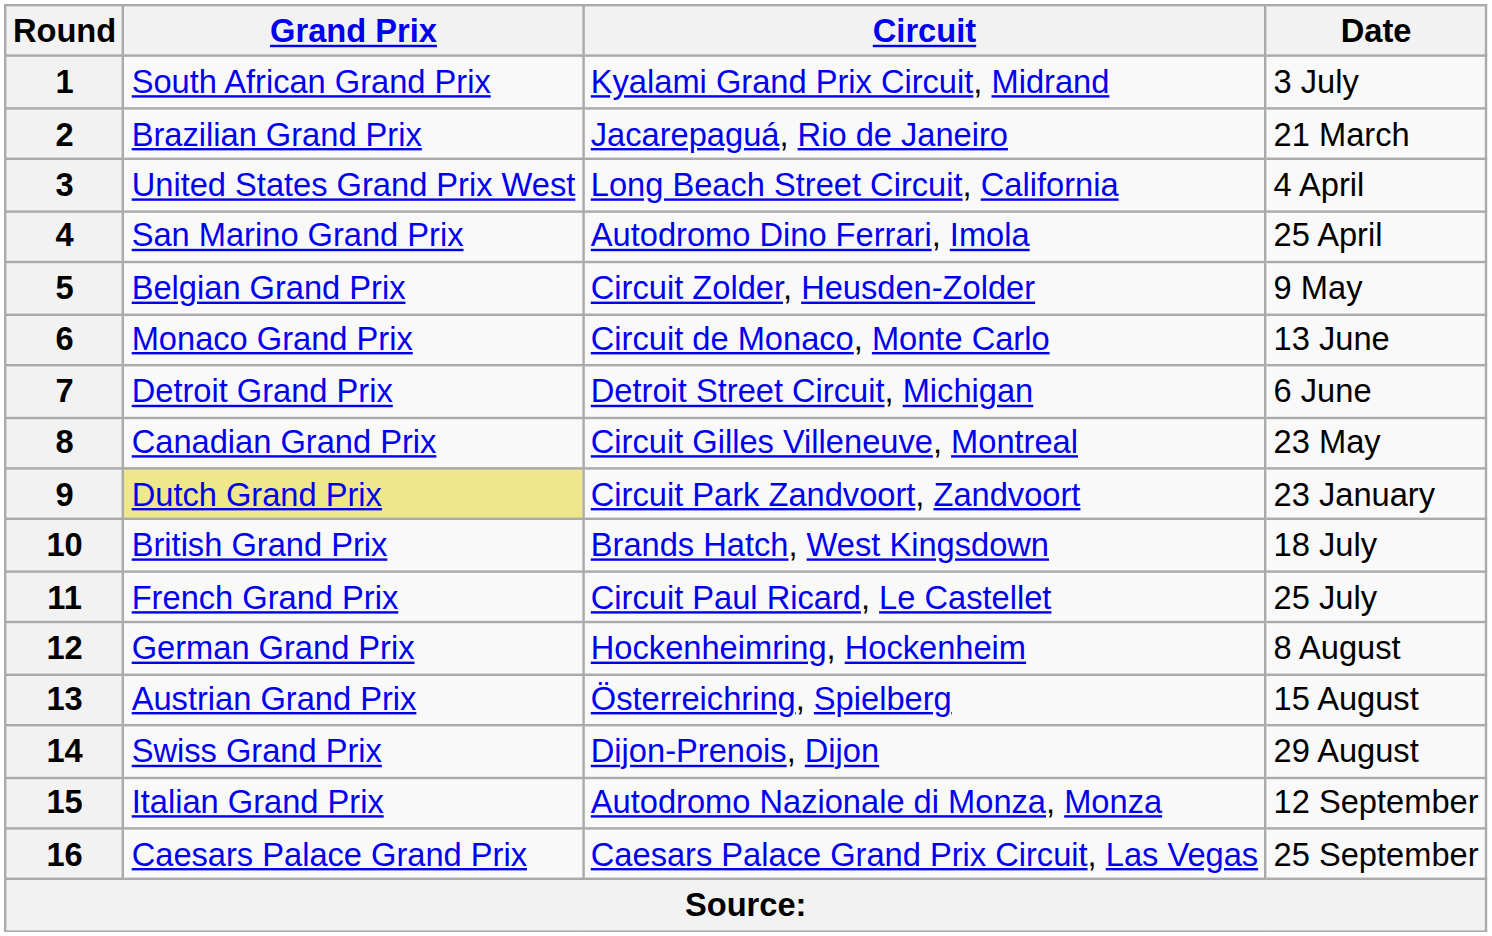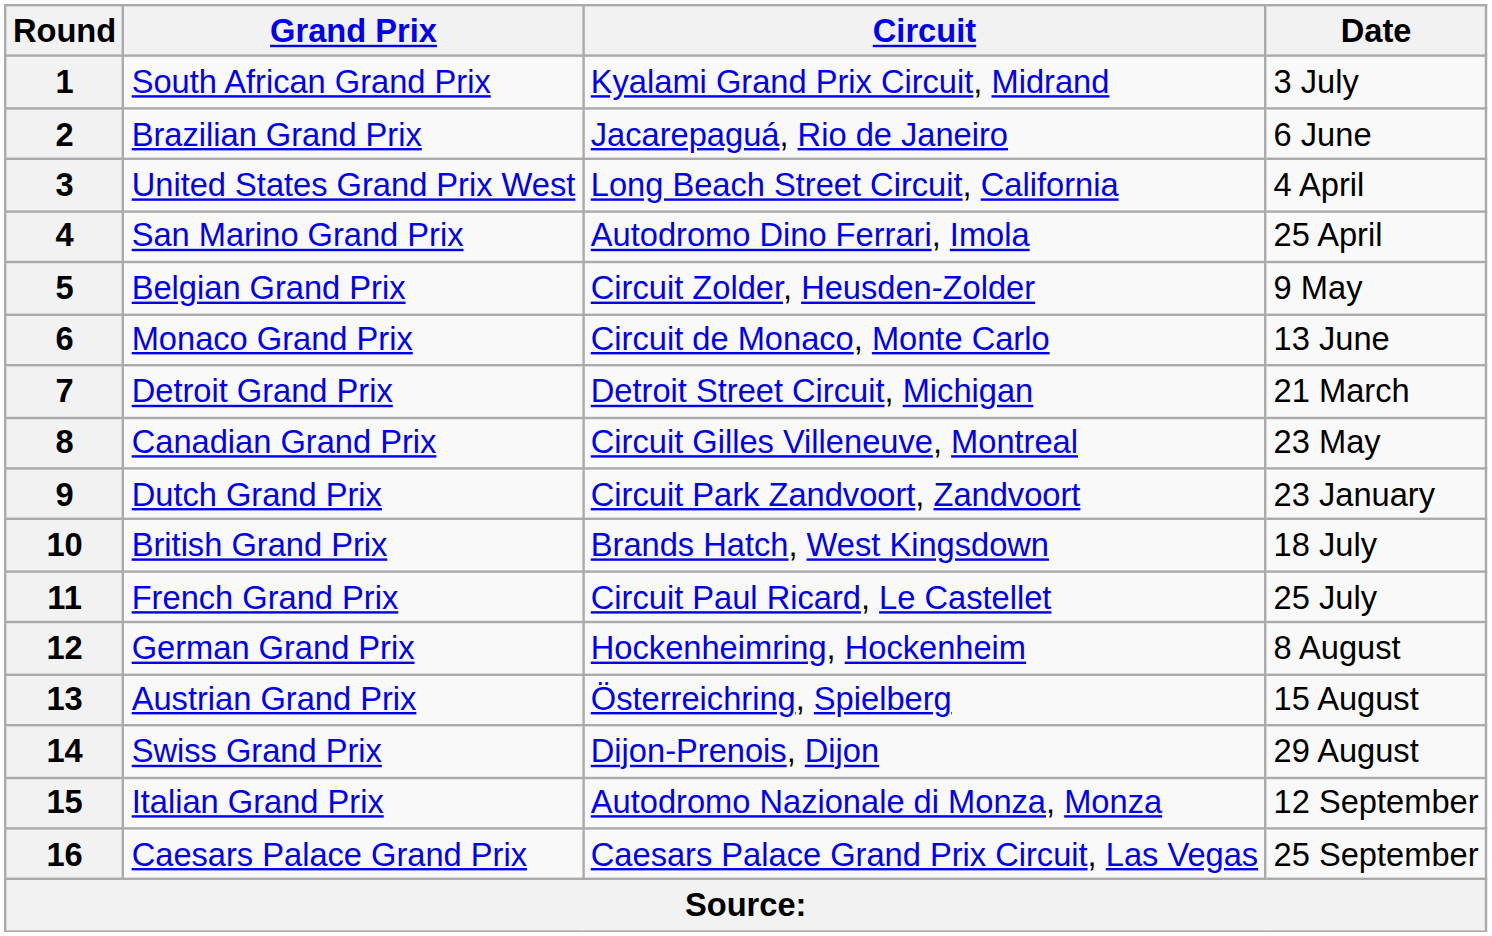(1342, 133) 21 March -> (1323, 133) 6 June
(1323, 391) 6 June -> (1342, 391) 21 March
(257, 494) khaki background -> (257, 494) no background
